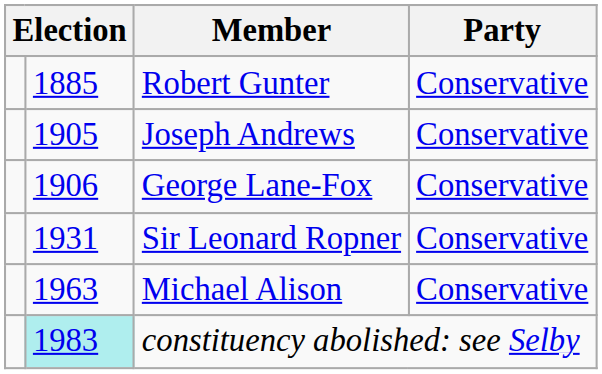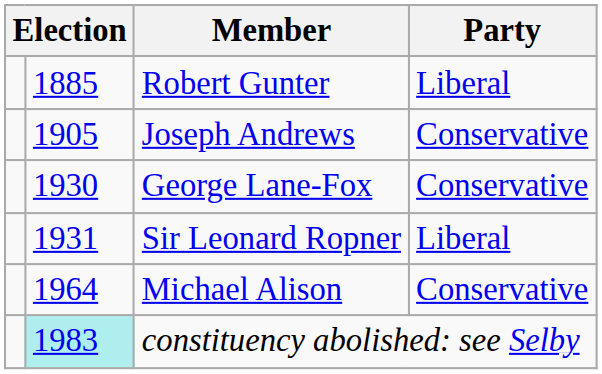(502, 82) Conservative -> (463, 82) Liberal
(66, 185) 1906 -> (66, 185) 1930
(502, 237) Conservative -> (463, 237) Liberal
(66, 289) 1963 -> (66, 289) 1964
